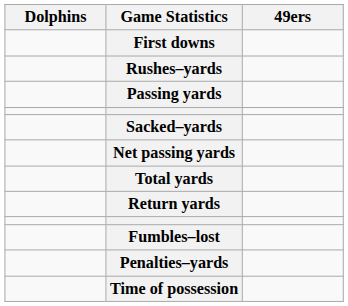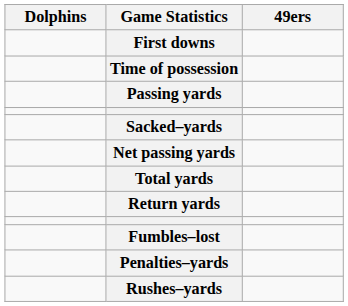rows swapped: (55, 69) <-> (55, 289)
